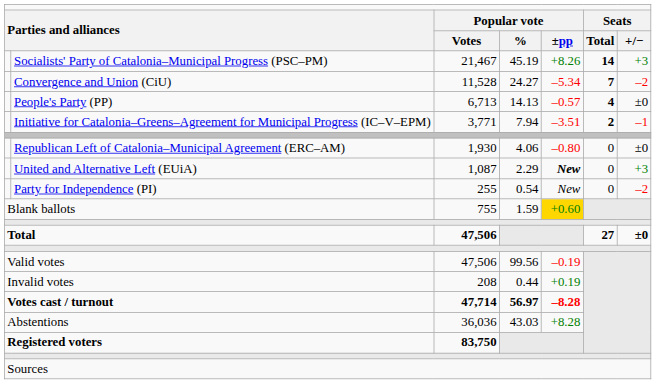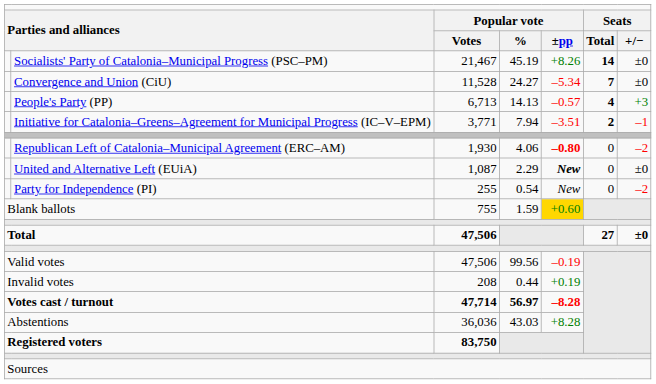(641, 61) +3 -> (641, 61) ±0
(642, 81) –2 -> (641, 81) ±0
(641, 101) ±0 -> (641, 101) +3
(566, 148) normal -> (566, 148) bold
(641, 148) ±0 -> (642, 148) –2
(641, 168) +3 -> (641, 168) ±0
